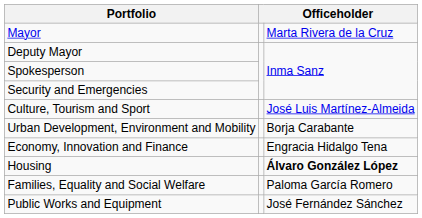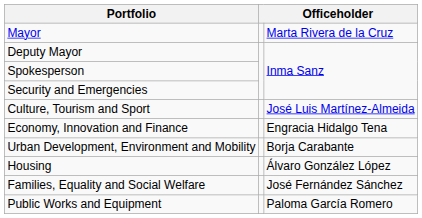rows swapped: (98, 147) <-> (131, 128)
(332, 166) bold -> (329, 166) normal
(330, 185) Paloma García Romero -> (335, 185) José Fernández Sánchez
(335, 204) José Fernández Sánchez -> (330, 204) Paloma García Romero
